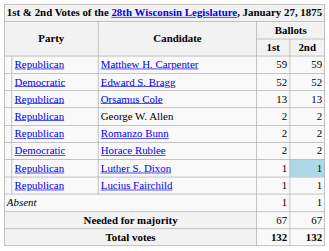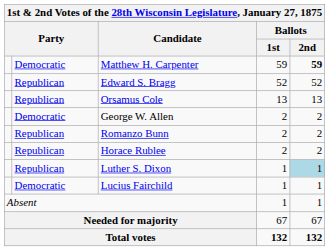(39, 64) Republican -> (40, 64) Democratic
(317, 64) normal -> (317, 64) bold
(40, 82) Democratic -> (39, 82) Republican
(39, 116) Republican -> (40, 116) Democratic
(40, 151) Democratic -> (39, 151) Republican
(39, 185) Republican -> (40, 185) Democratic
